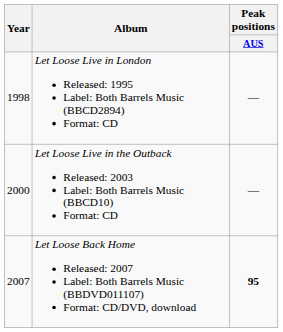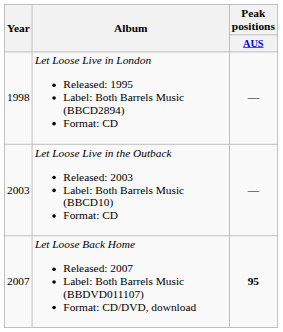(18, 189) 2000 -> (18, 189) 2003
